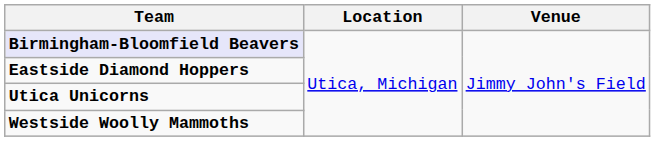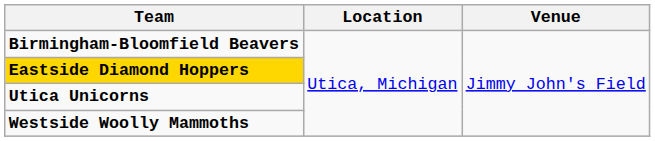(154, 44) lavender background -> (154, 44) no background
(129, 71) no background -> (129, 71) gold background
